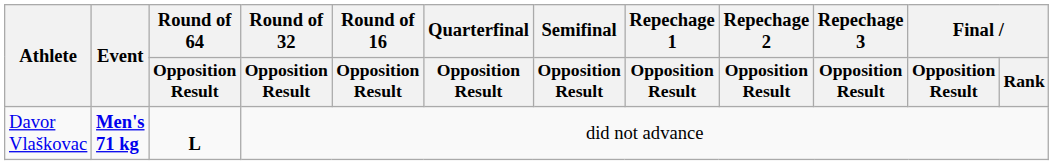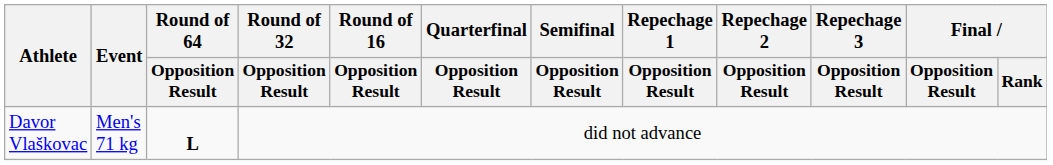(120, 133) bold -> (118, 133) normal
